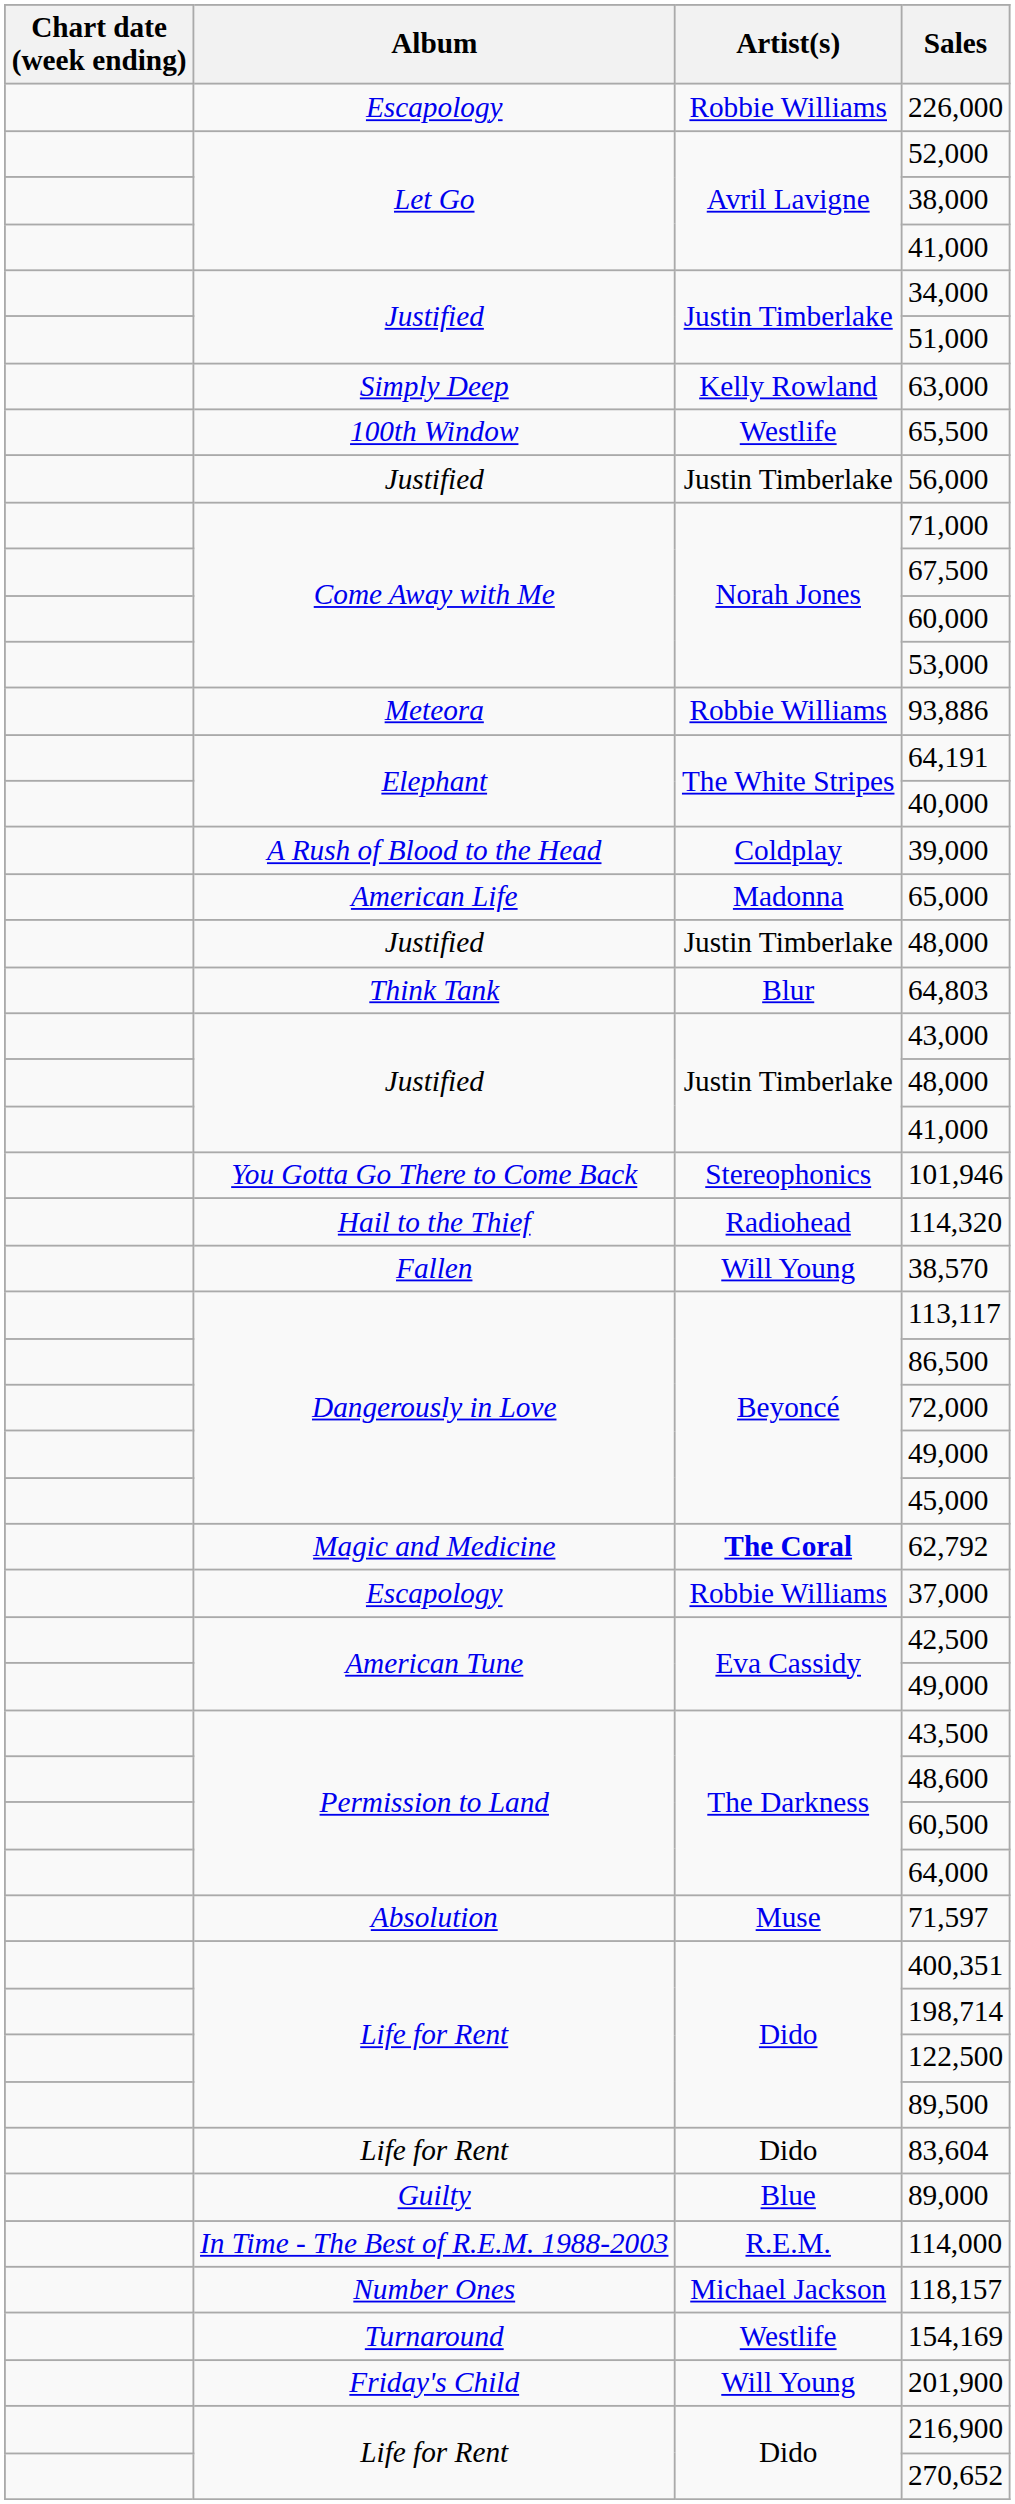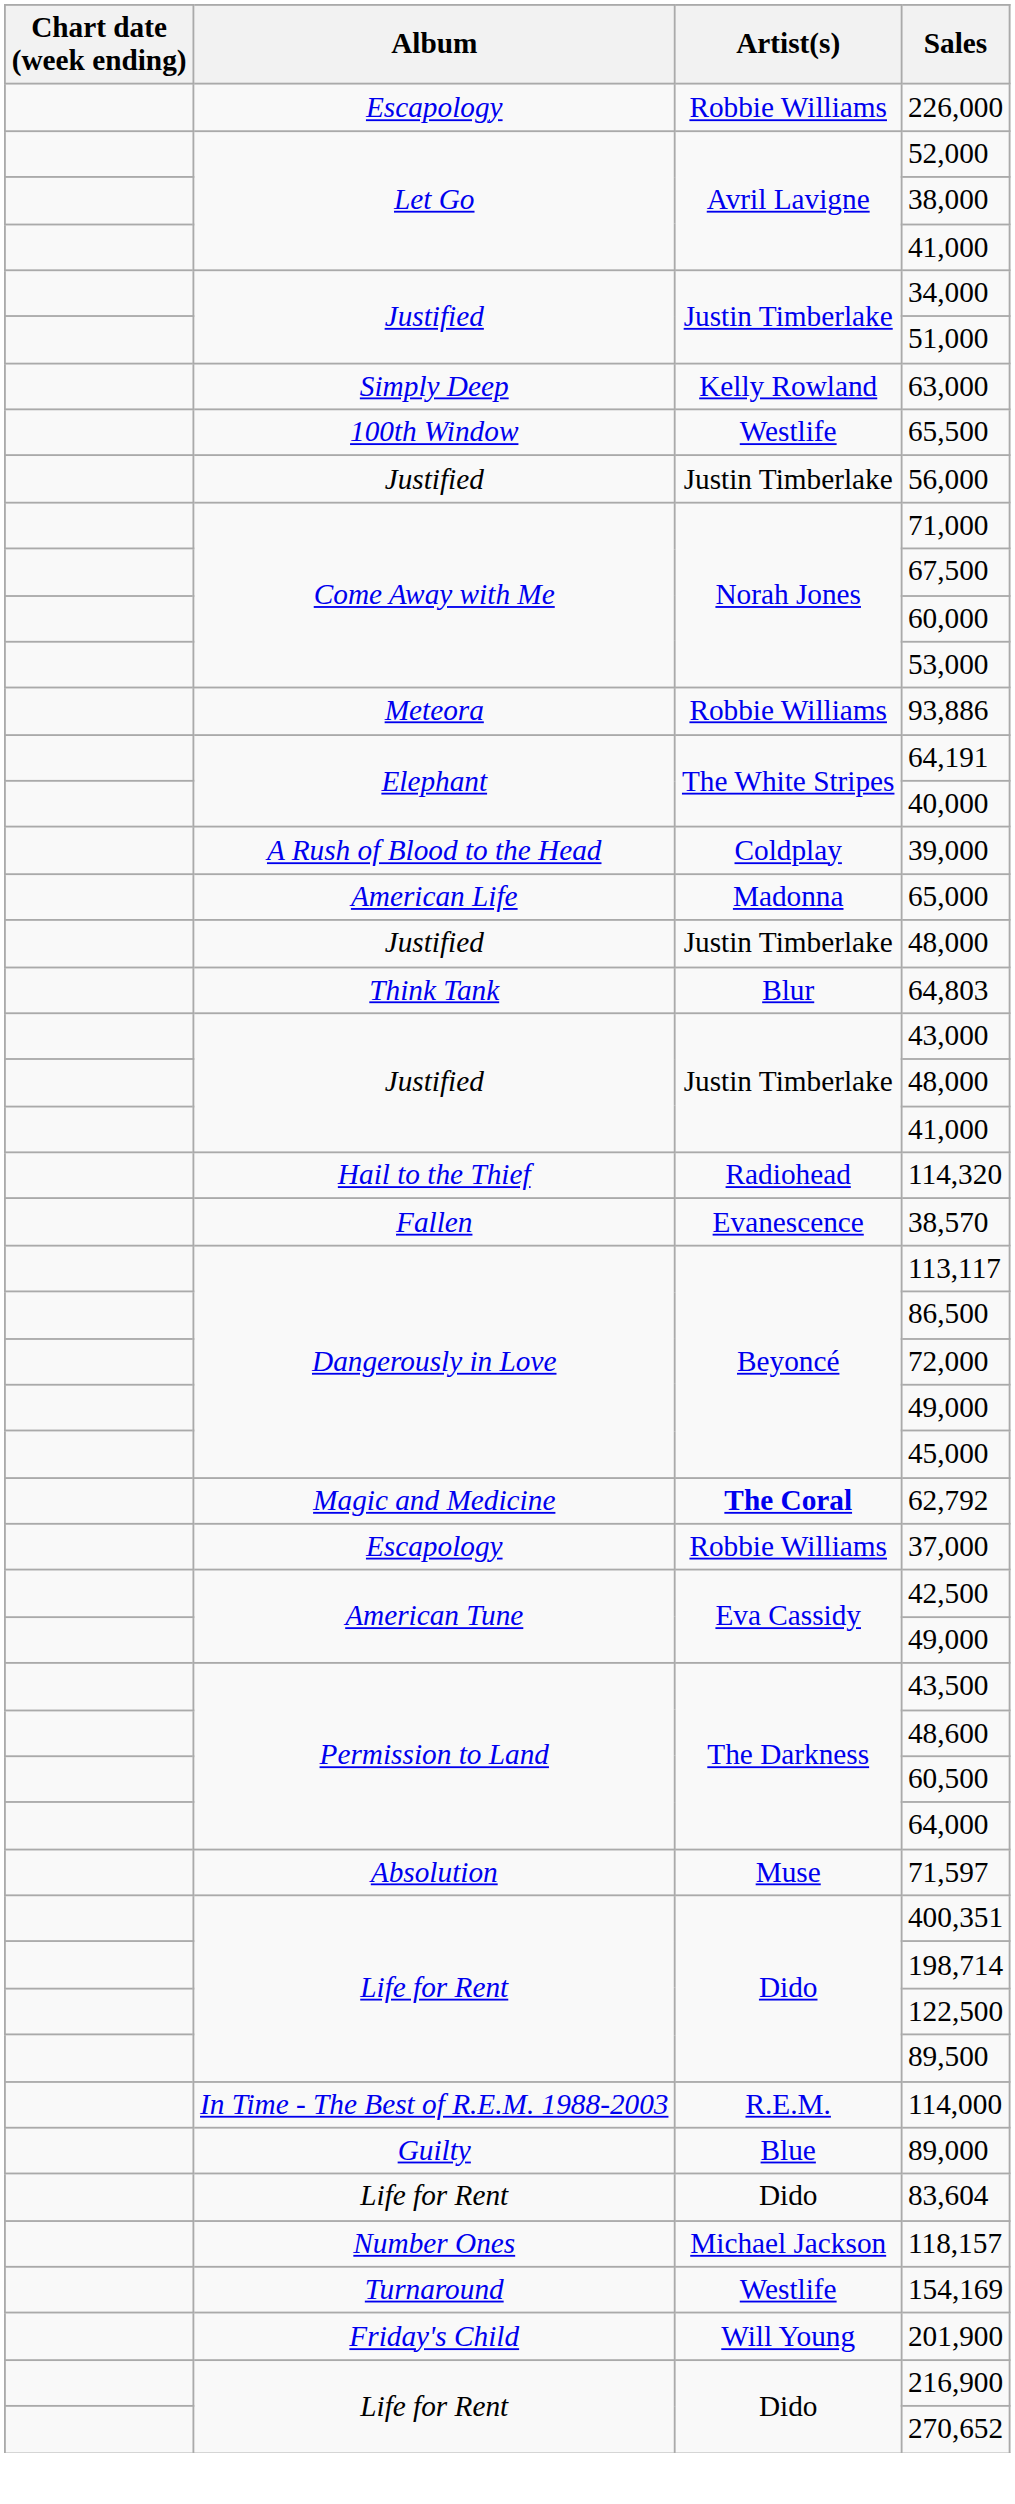- row: (434, 1175)
(788, 1268) Will Young -> (788, 1221) Evanescence
rows swapped: (434, 2243) <-> (434, 2150)
